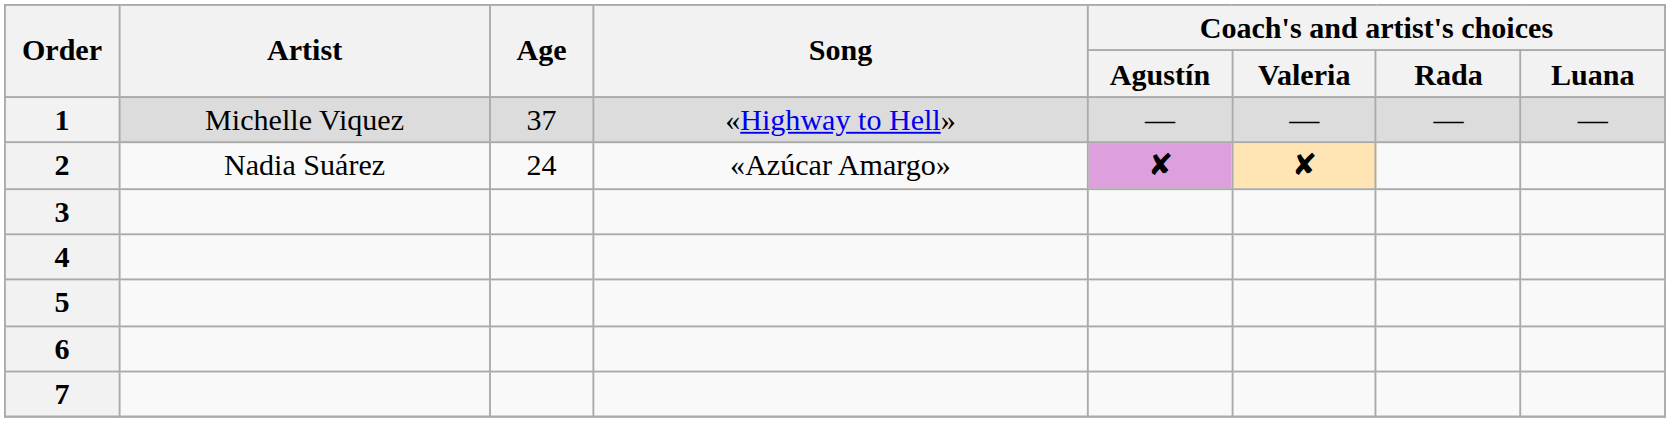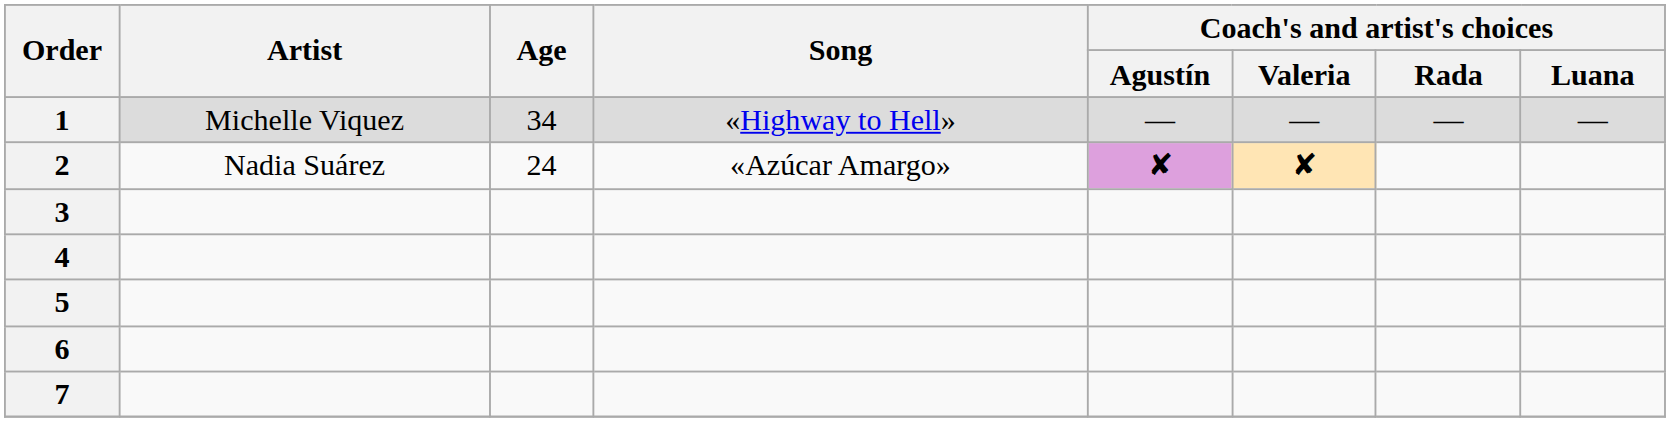(542, 120) 37 -> (542, 120) 34
